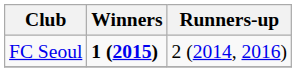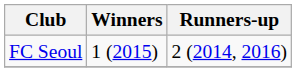(125, 50) bold -> (125, 50) normal
